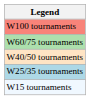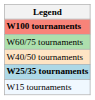(41, 26) normal -> (44, 26) bold
(45, 71) normal -> (47, 71) bold
